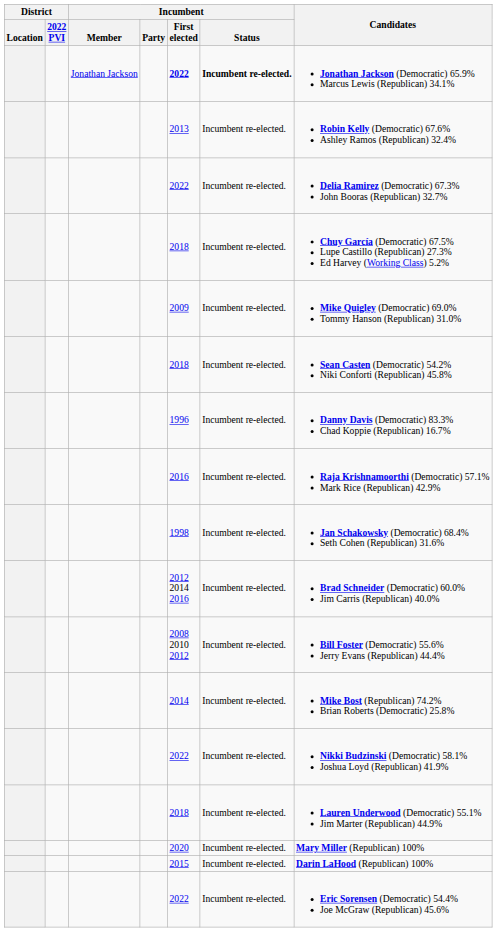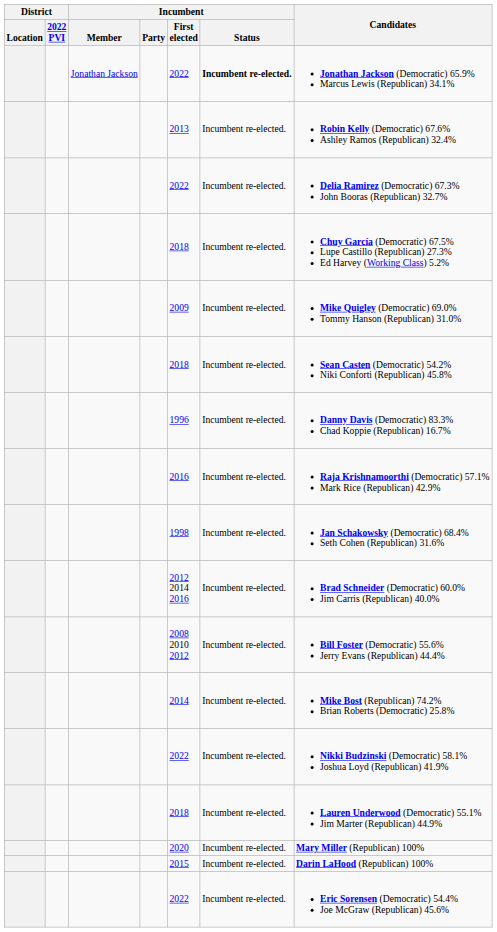(179, 73) bold -> (179, 73) normal
